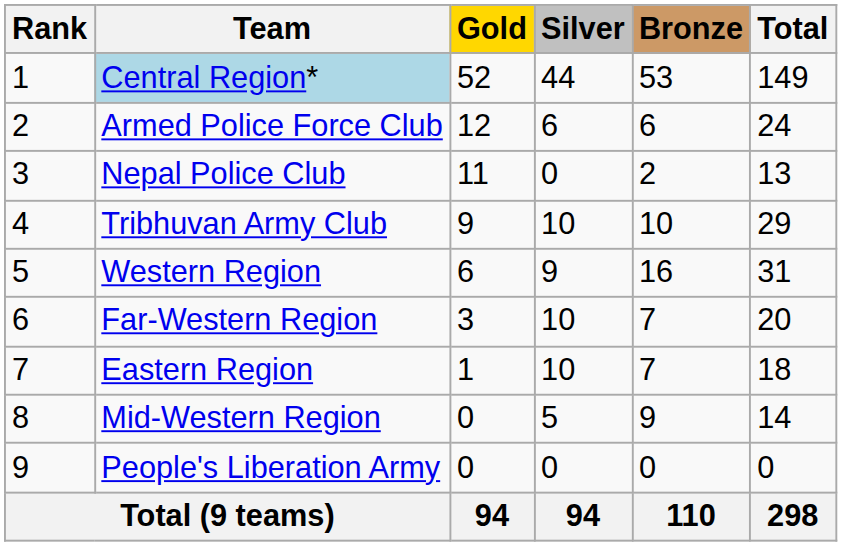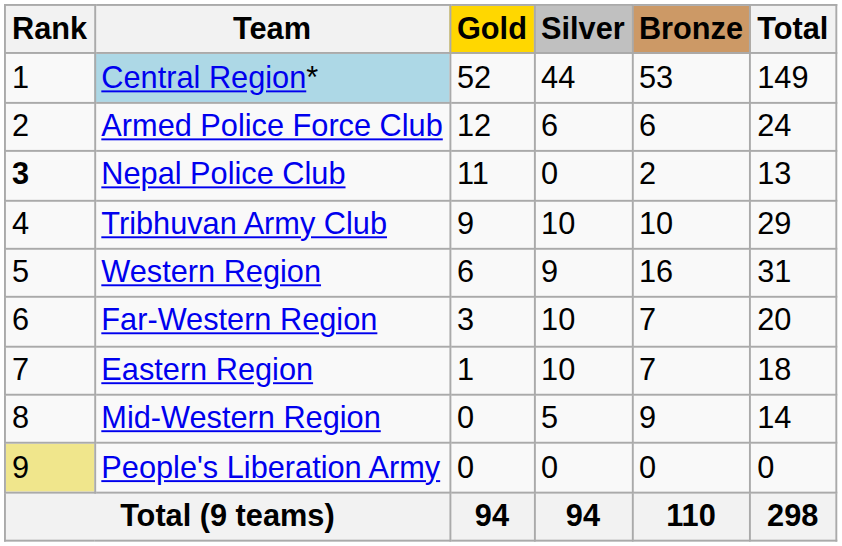(21, 175) normal -> (21, 175) bold
(21, 467) no background -> (21, 467) khaki background
